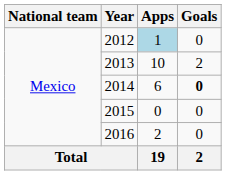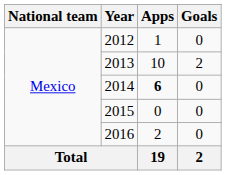(158, 39) lightblue background -> (158, 39) no background
(158, 87) normal -> (158, 87) bold
(199, 87) bold -> (199, 87) normal
